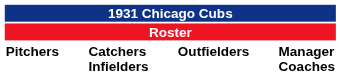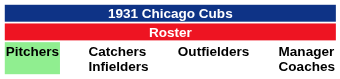(32, 51) no background -> (32, 51) lightgreen background
